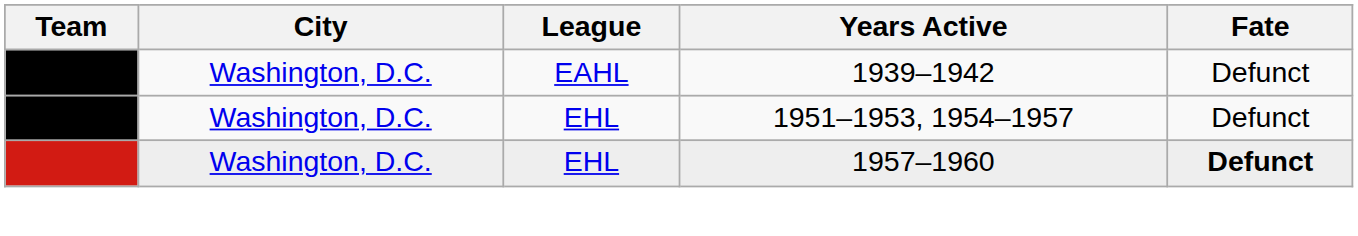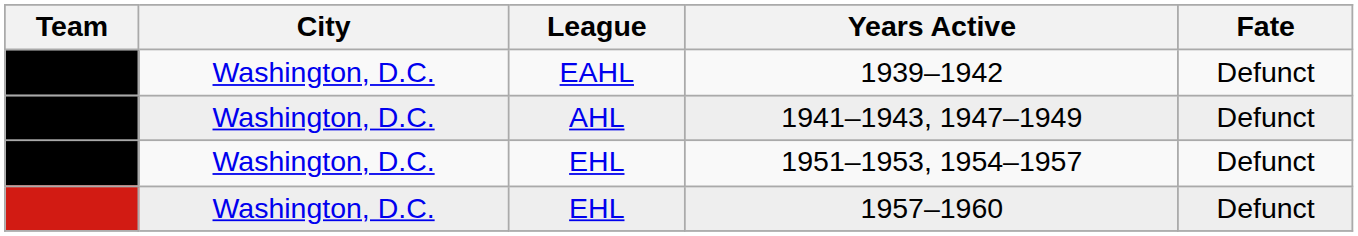+ row: (932, 117)
(1260, 162) bold -> (1266, 207) normal
